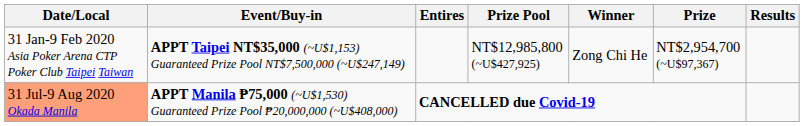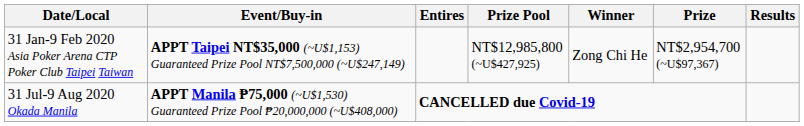(61, 102) lightsalmon background -> (61, 102) no background
